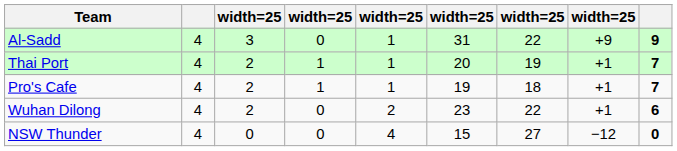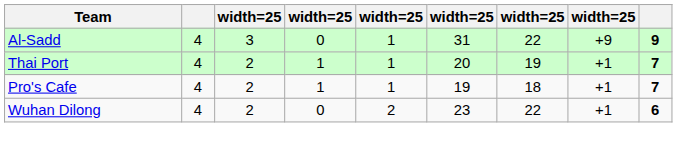- row: (55, 134)
